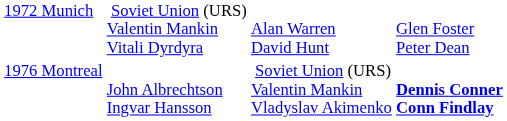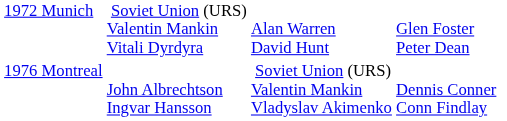(449, 98) bold -> (446, 98) normal
